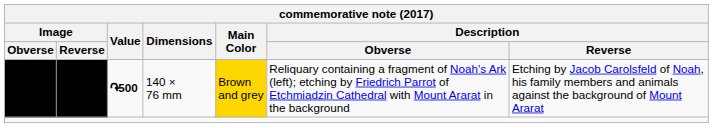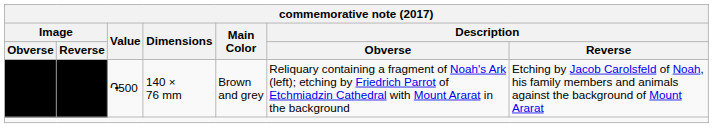(124, 88) bold -> (124, 88) normal
(241, 89) gold background -> (241, 89) no background
